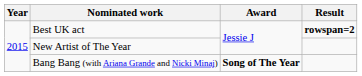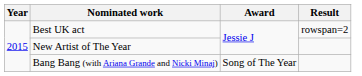(330, 29) bold -> (325, 29) normal
(261, 63) bold -> (259, 63) normal
